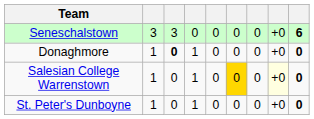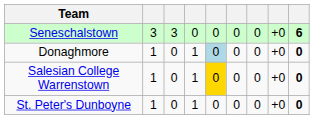(174, 52) bold -> (174, 52) normal
(216, 52) no background -> (216, 52) lightblue background
(216, 78) no background -> (216, 78) gold background
(237, 78) gold background -> (237, 78) no background
(278, 78) lightyellow background -> (278, 78) no background
